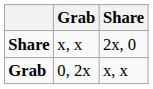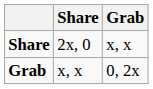columns swapped: (76, 17) <-> (124, 17)
